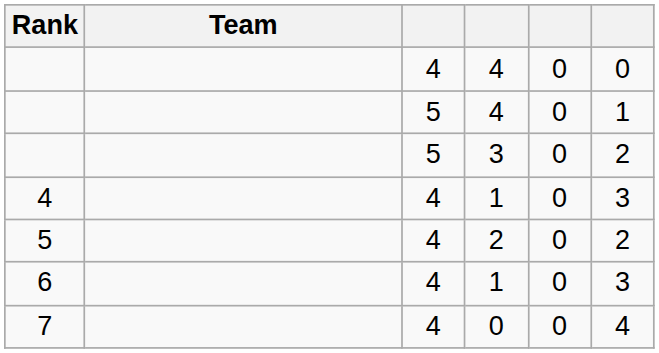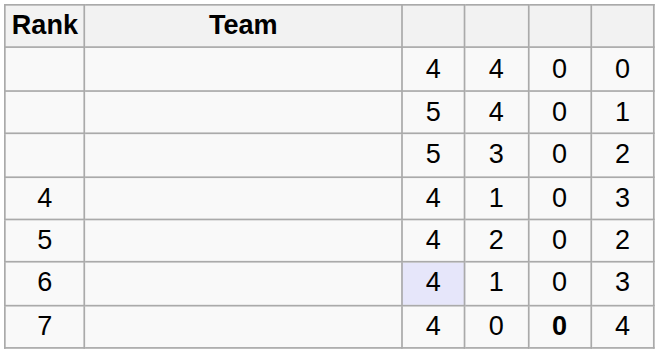(433, 283) no background -> (433, 283) lavender background
(559, 326) normal -> (559, 326) bold
